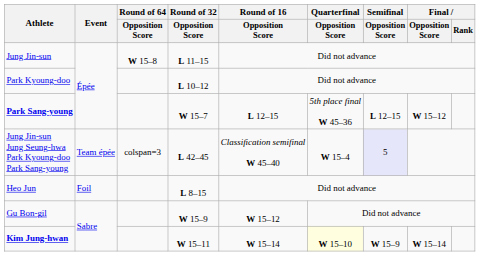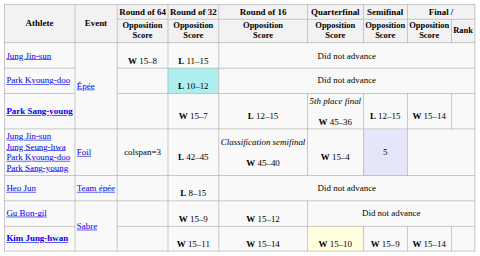(193, 86) no background -> (193, 86) paleturquoise background
(429, 117) W 15–12 -> (429, 117) W 15–14
(96, 152) Team épée -> (84, 152) Foil
(84, 188) Foil -> (96, 188) Team épée
